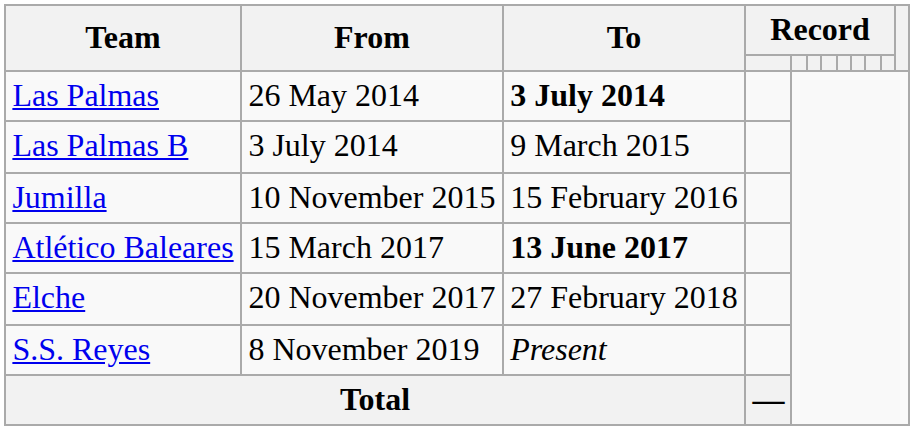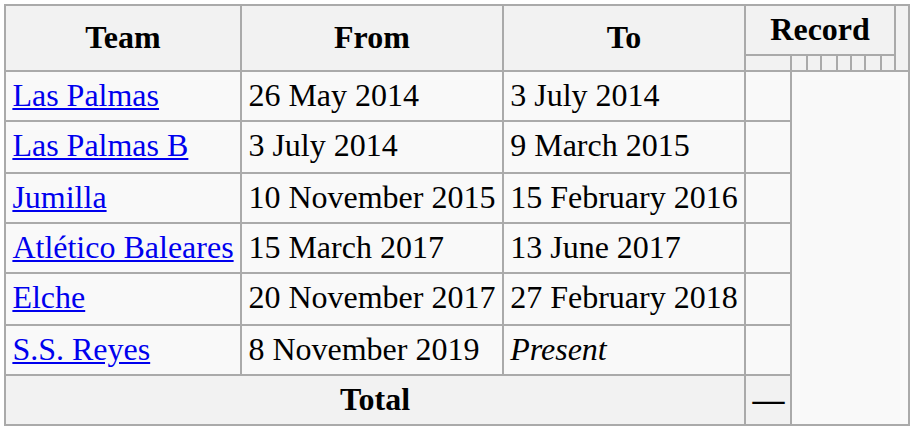(588, 95) bold -> (585, 95) normal
(599, 247) bold -> (596, 247) normal
